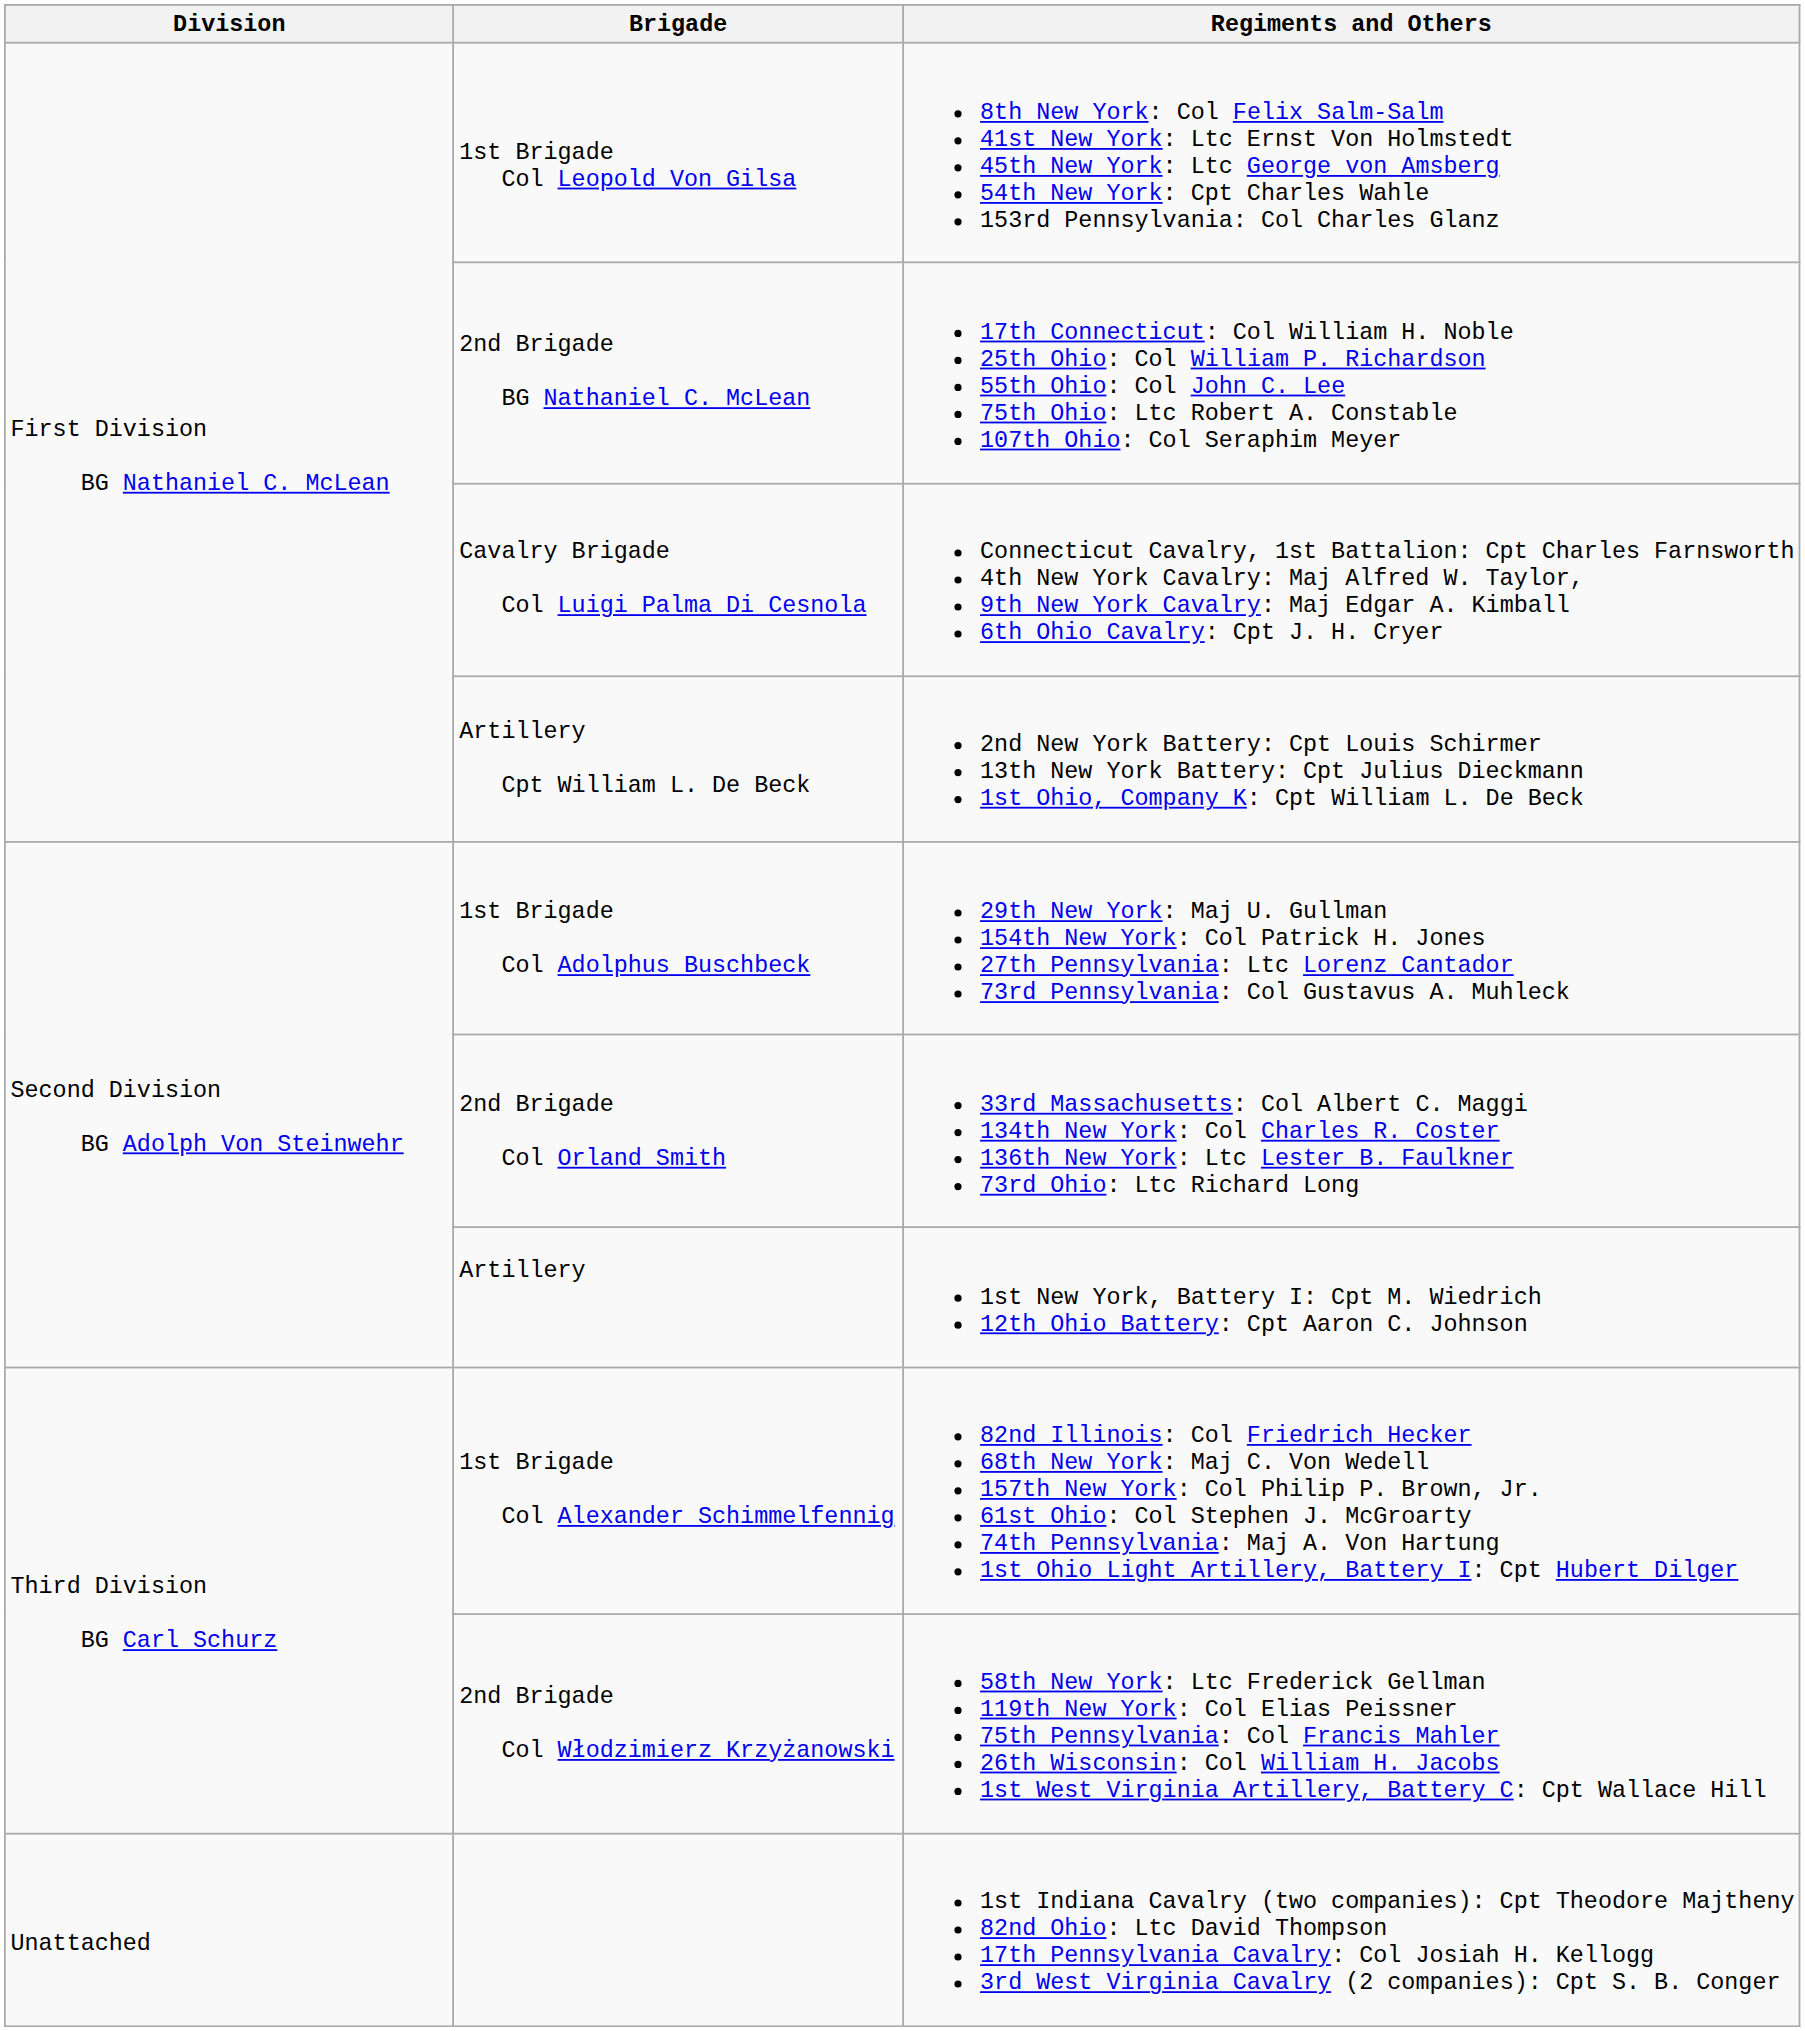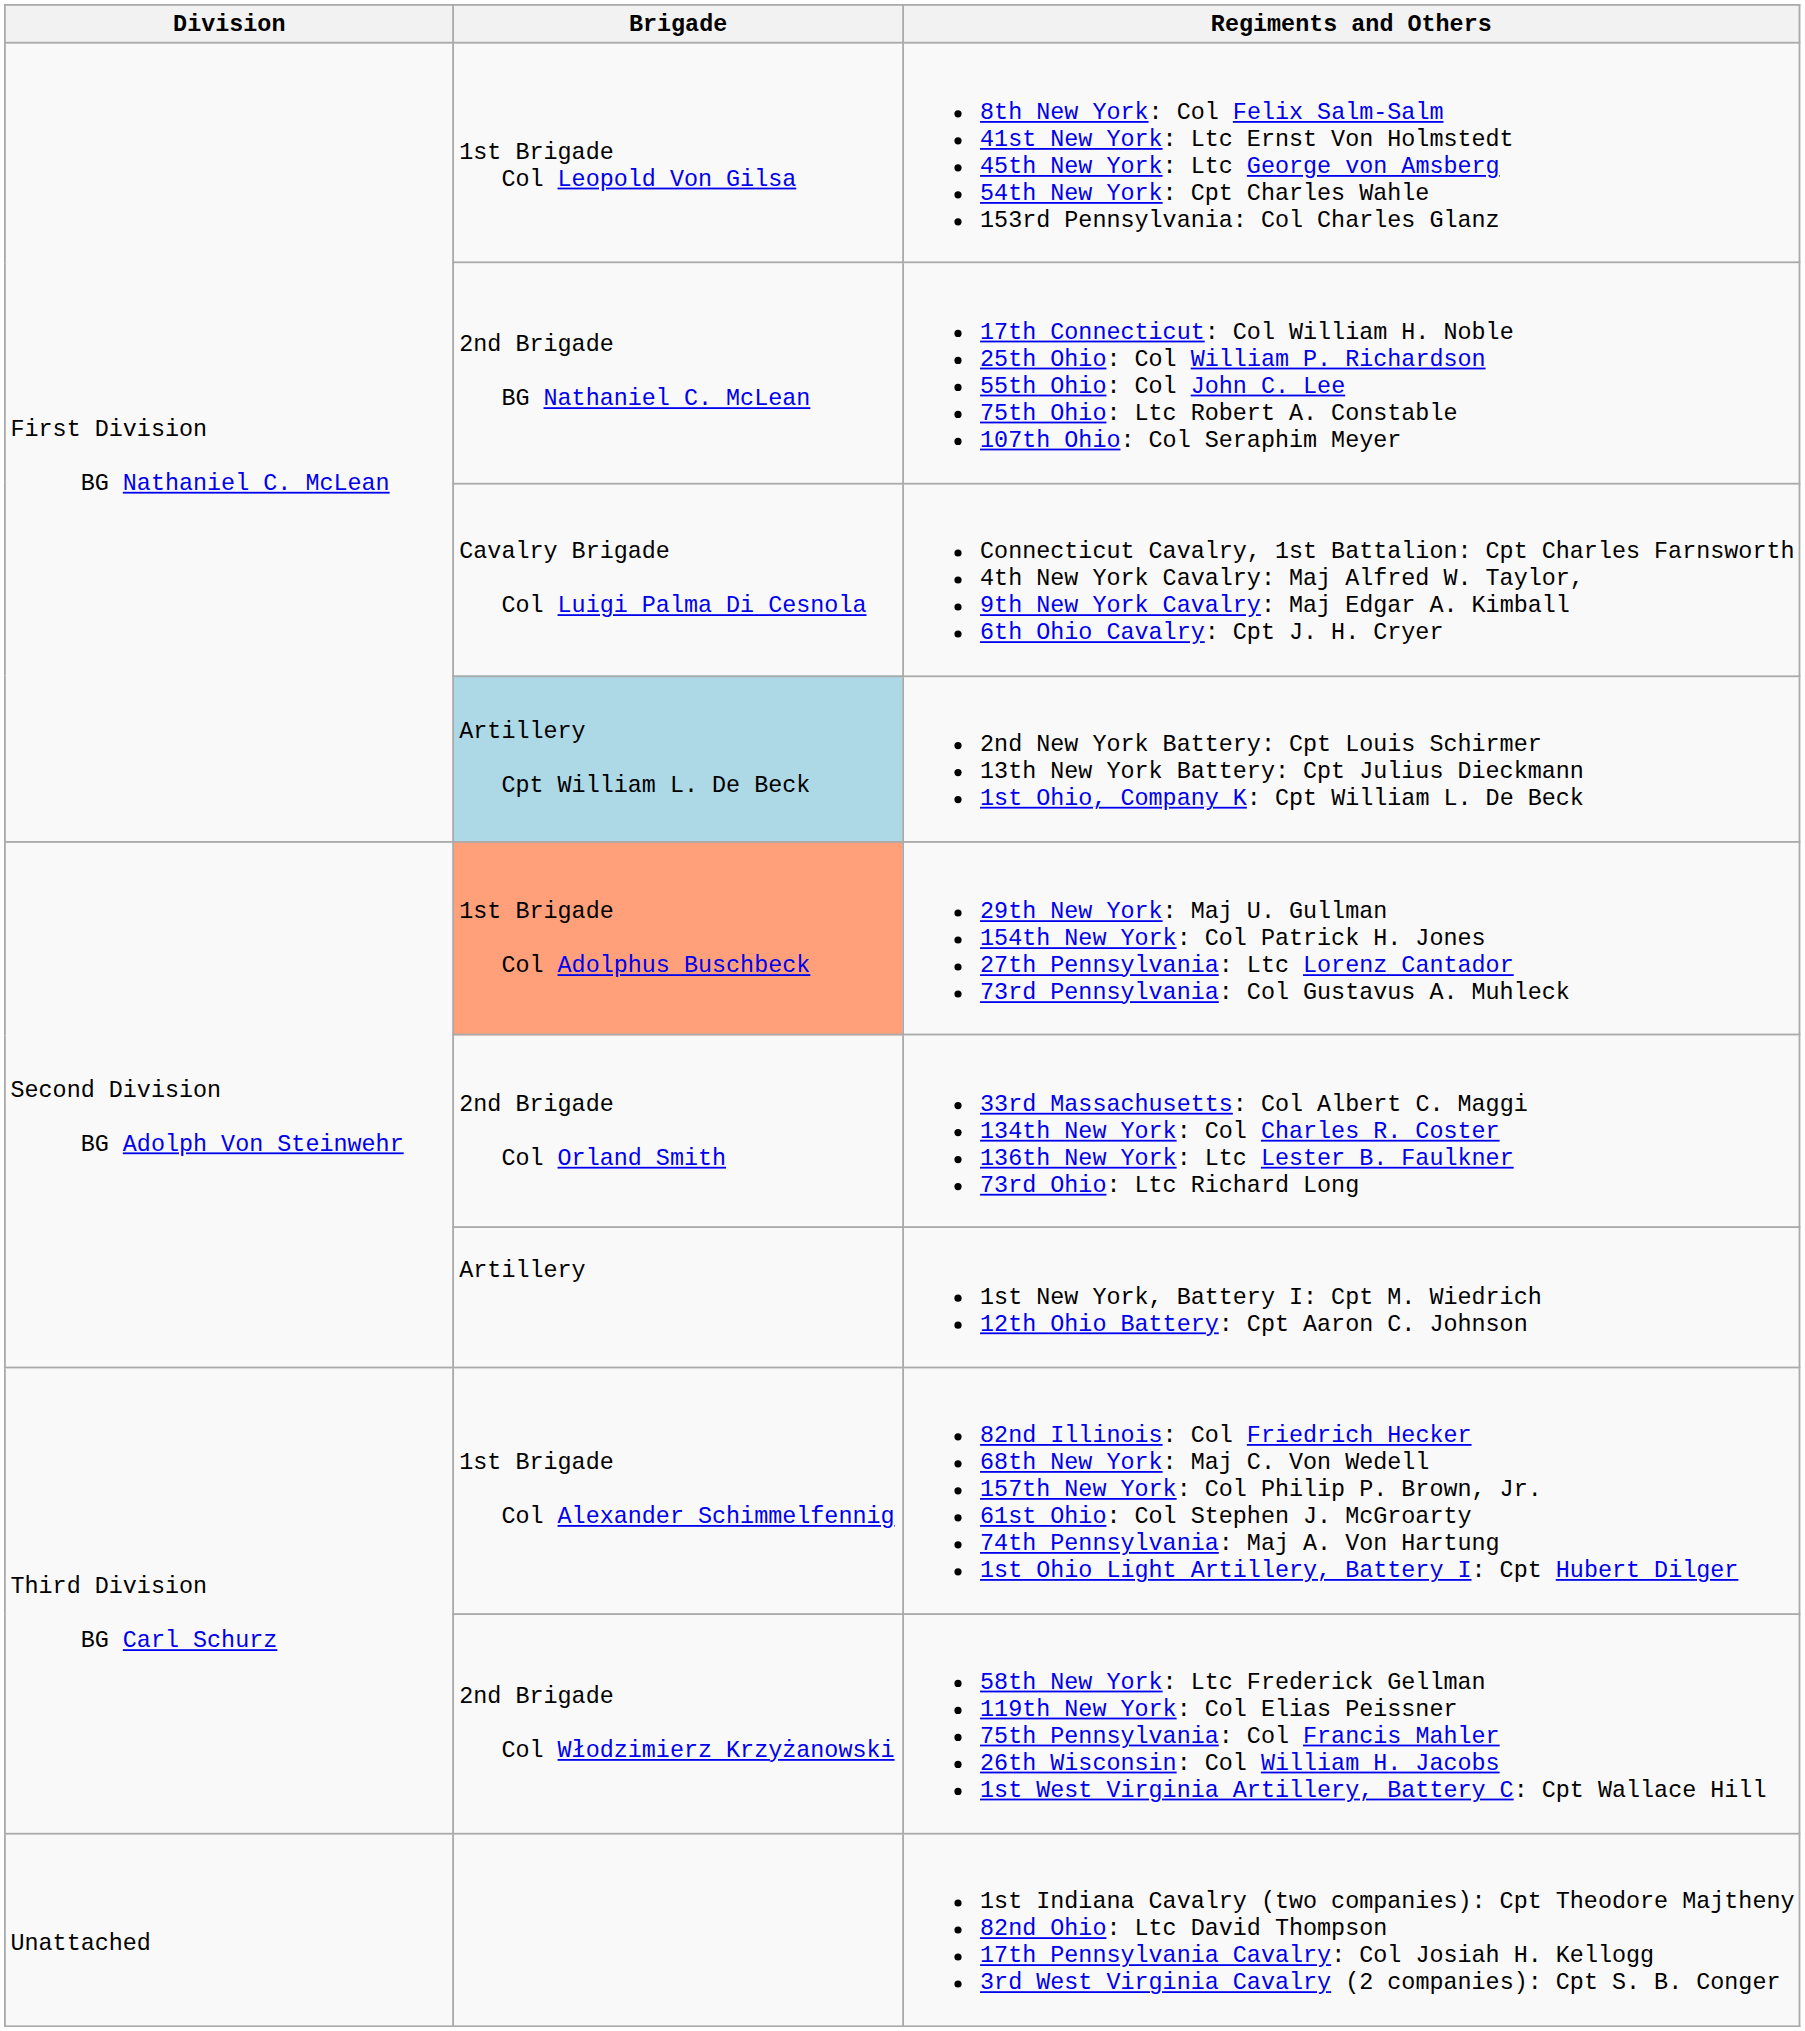(635, 759) no background -> (635, 759) lightblue background
(635, 938) no background -> (635, 938) lightsalmon background
